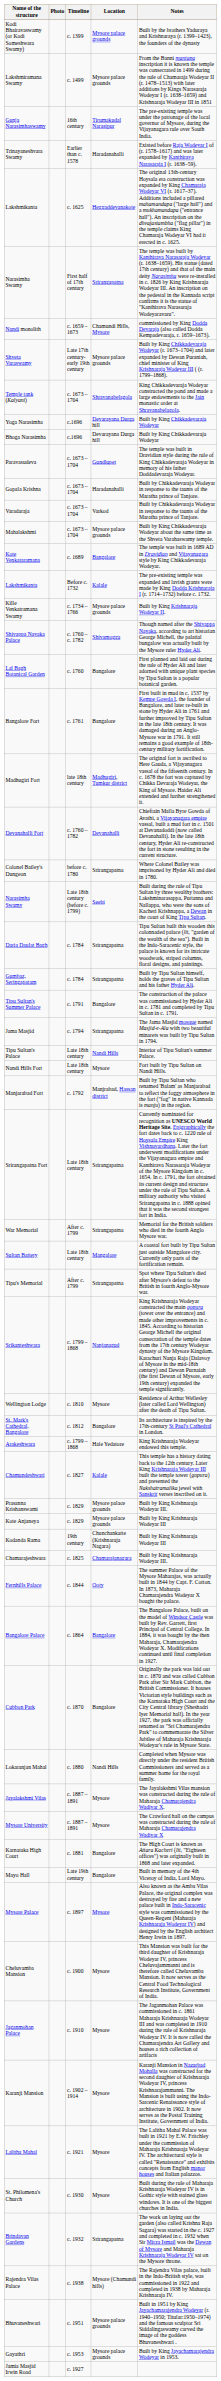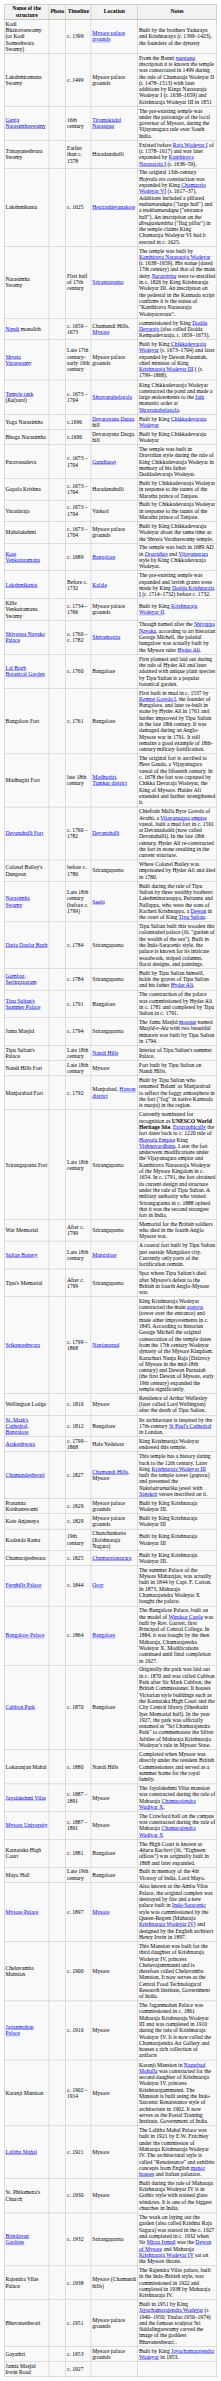(100, 1475) Kalale -> (111, 1475) Chamundi Hills, Mysore
